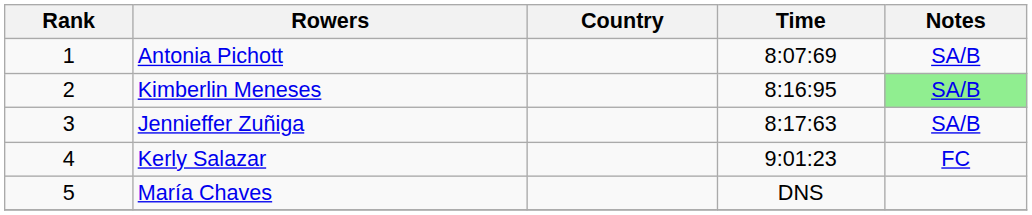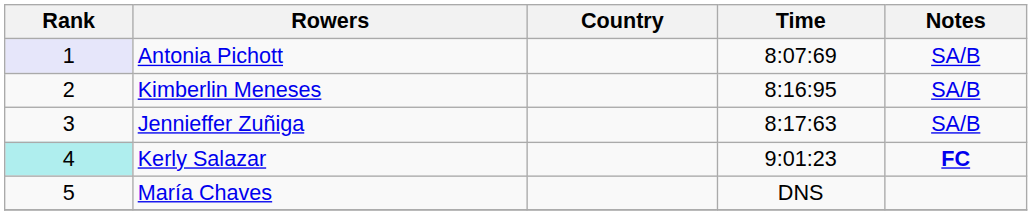(69, 55) no background -> (69, 55) lavender background
(956, 90) lightgreen background -> (956, 90) no background
(69, 158) no background -> (69, 158) paleturquoise background
(956, 158) normal -> (956, 158) bold
